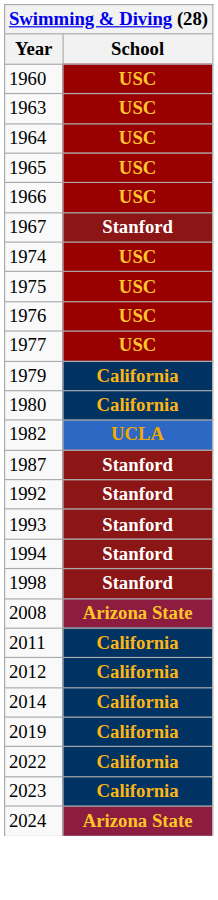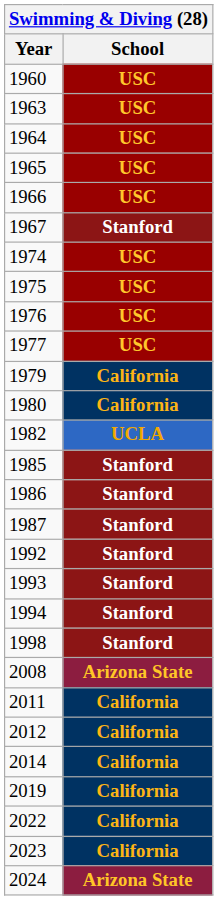+ row: (28, 464)
+ row: (28, 494)
